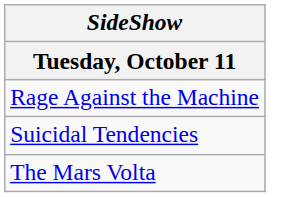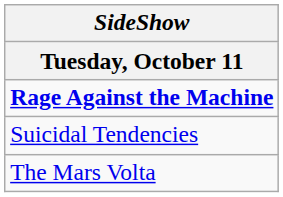(135, 97) normal -> (142, 97) bold
